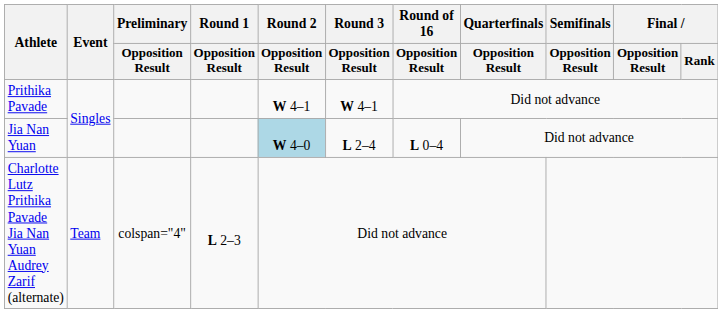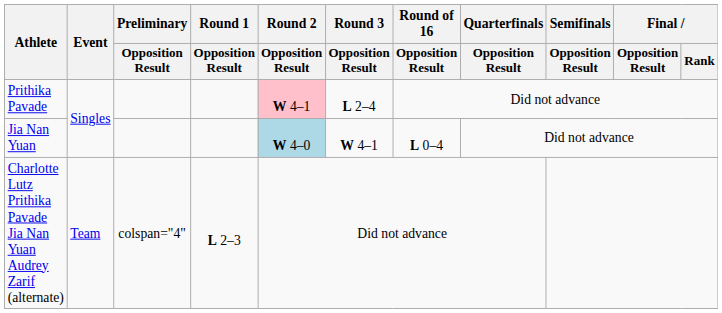(292, 107) no background -> (292, 107) pink background
(359, 107) W 4–1 -> (359, 107) L 2–4
(359, 146) L 2–4 -> (359, 146) W 4–1
